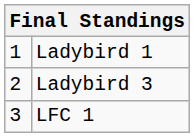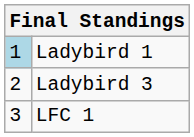(15, 52) no background -> (15, 52) lightblue background
